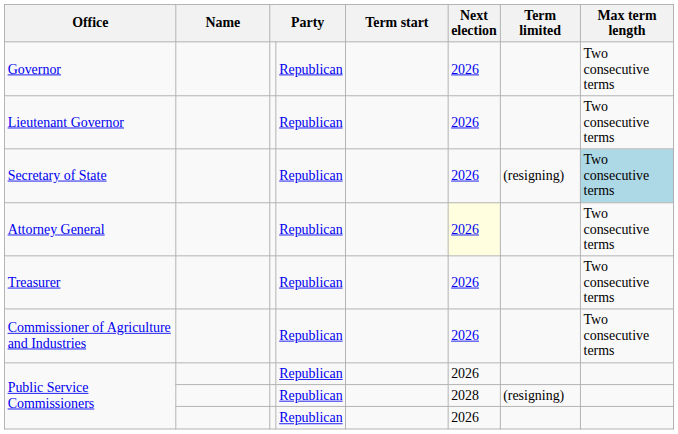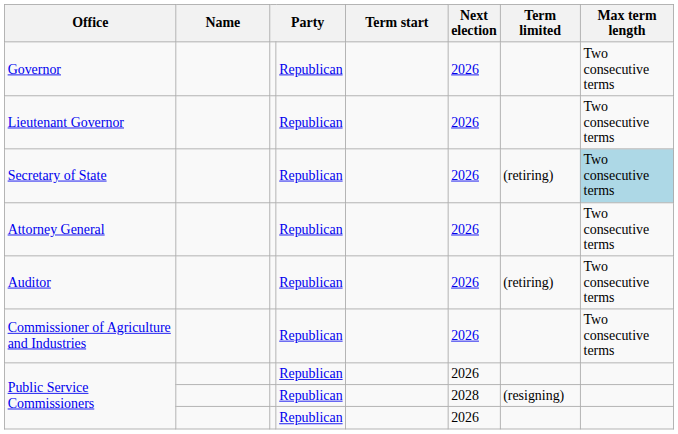(534, 175) (resigning) -> (528, 175) (retiring)
(465, 229) lightyellow background -> (465, 229) no background
- row: (34, 282)
+ row: (29, 282)
